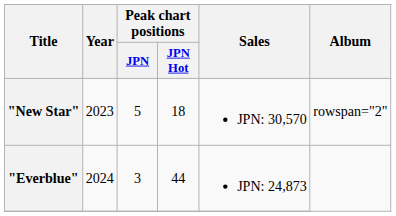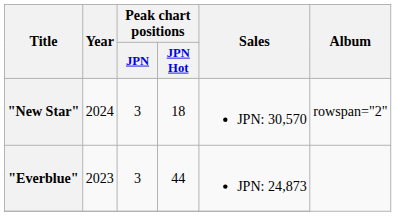(100, 111) 2023 -> (100, 111) 2024
(138, 111) 5 -> (138, 111) 3
(100, 178) 2024 -> (100, 178) 2023
